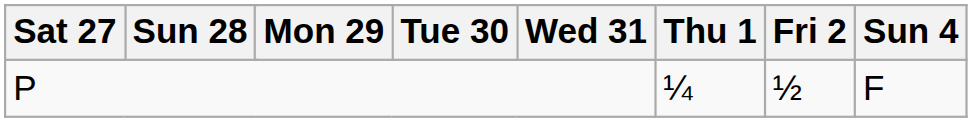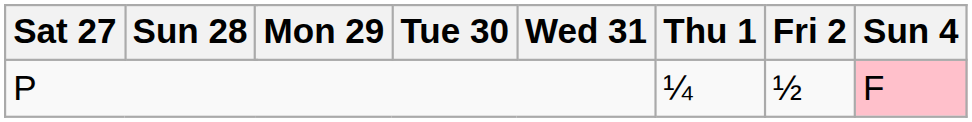(874, 87) no background -> (874, 87) pink background
